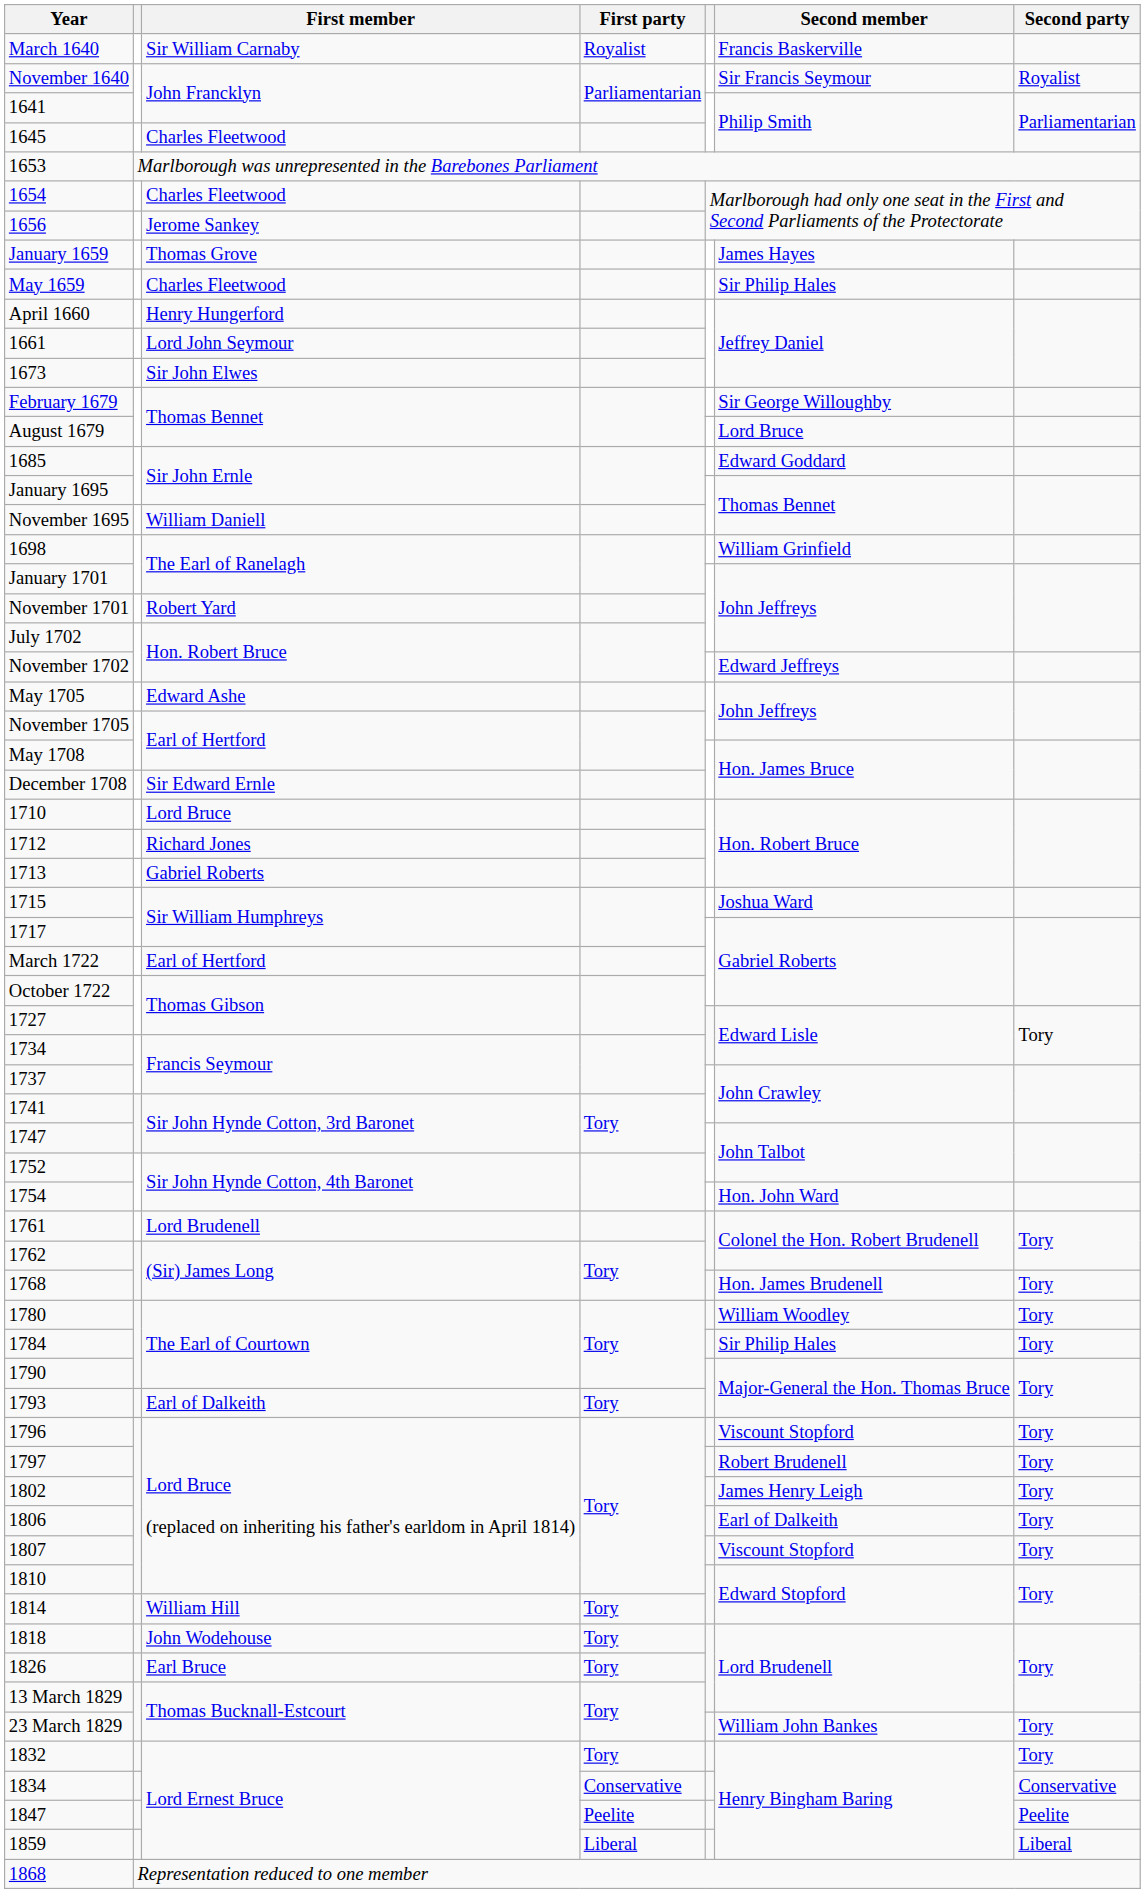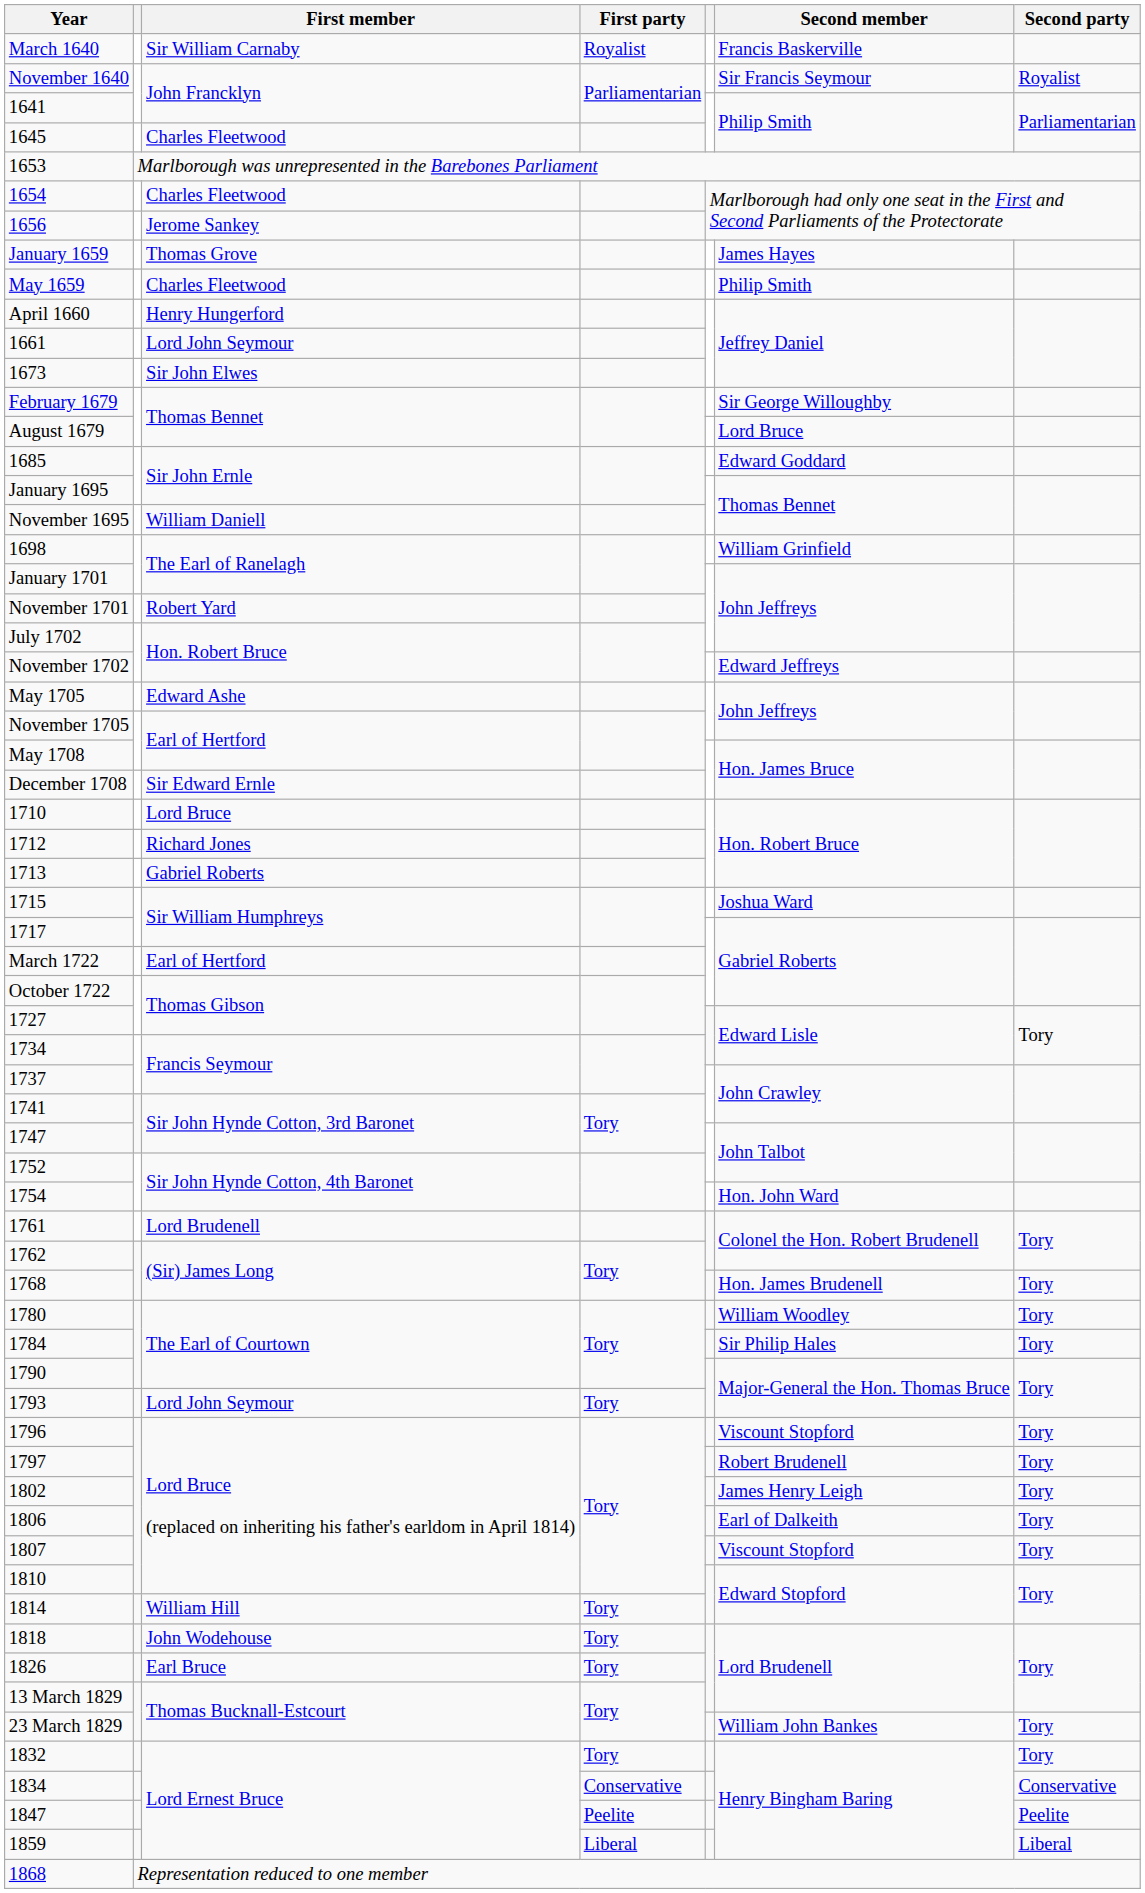(777, 284) Sir Philip Hales -> (765, 284) Philip Smith
(206, 1402) Earl of Dalkeith -> (220, 1402) Lord John Seymour
